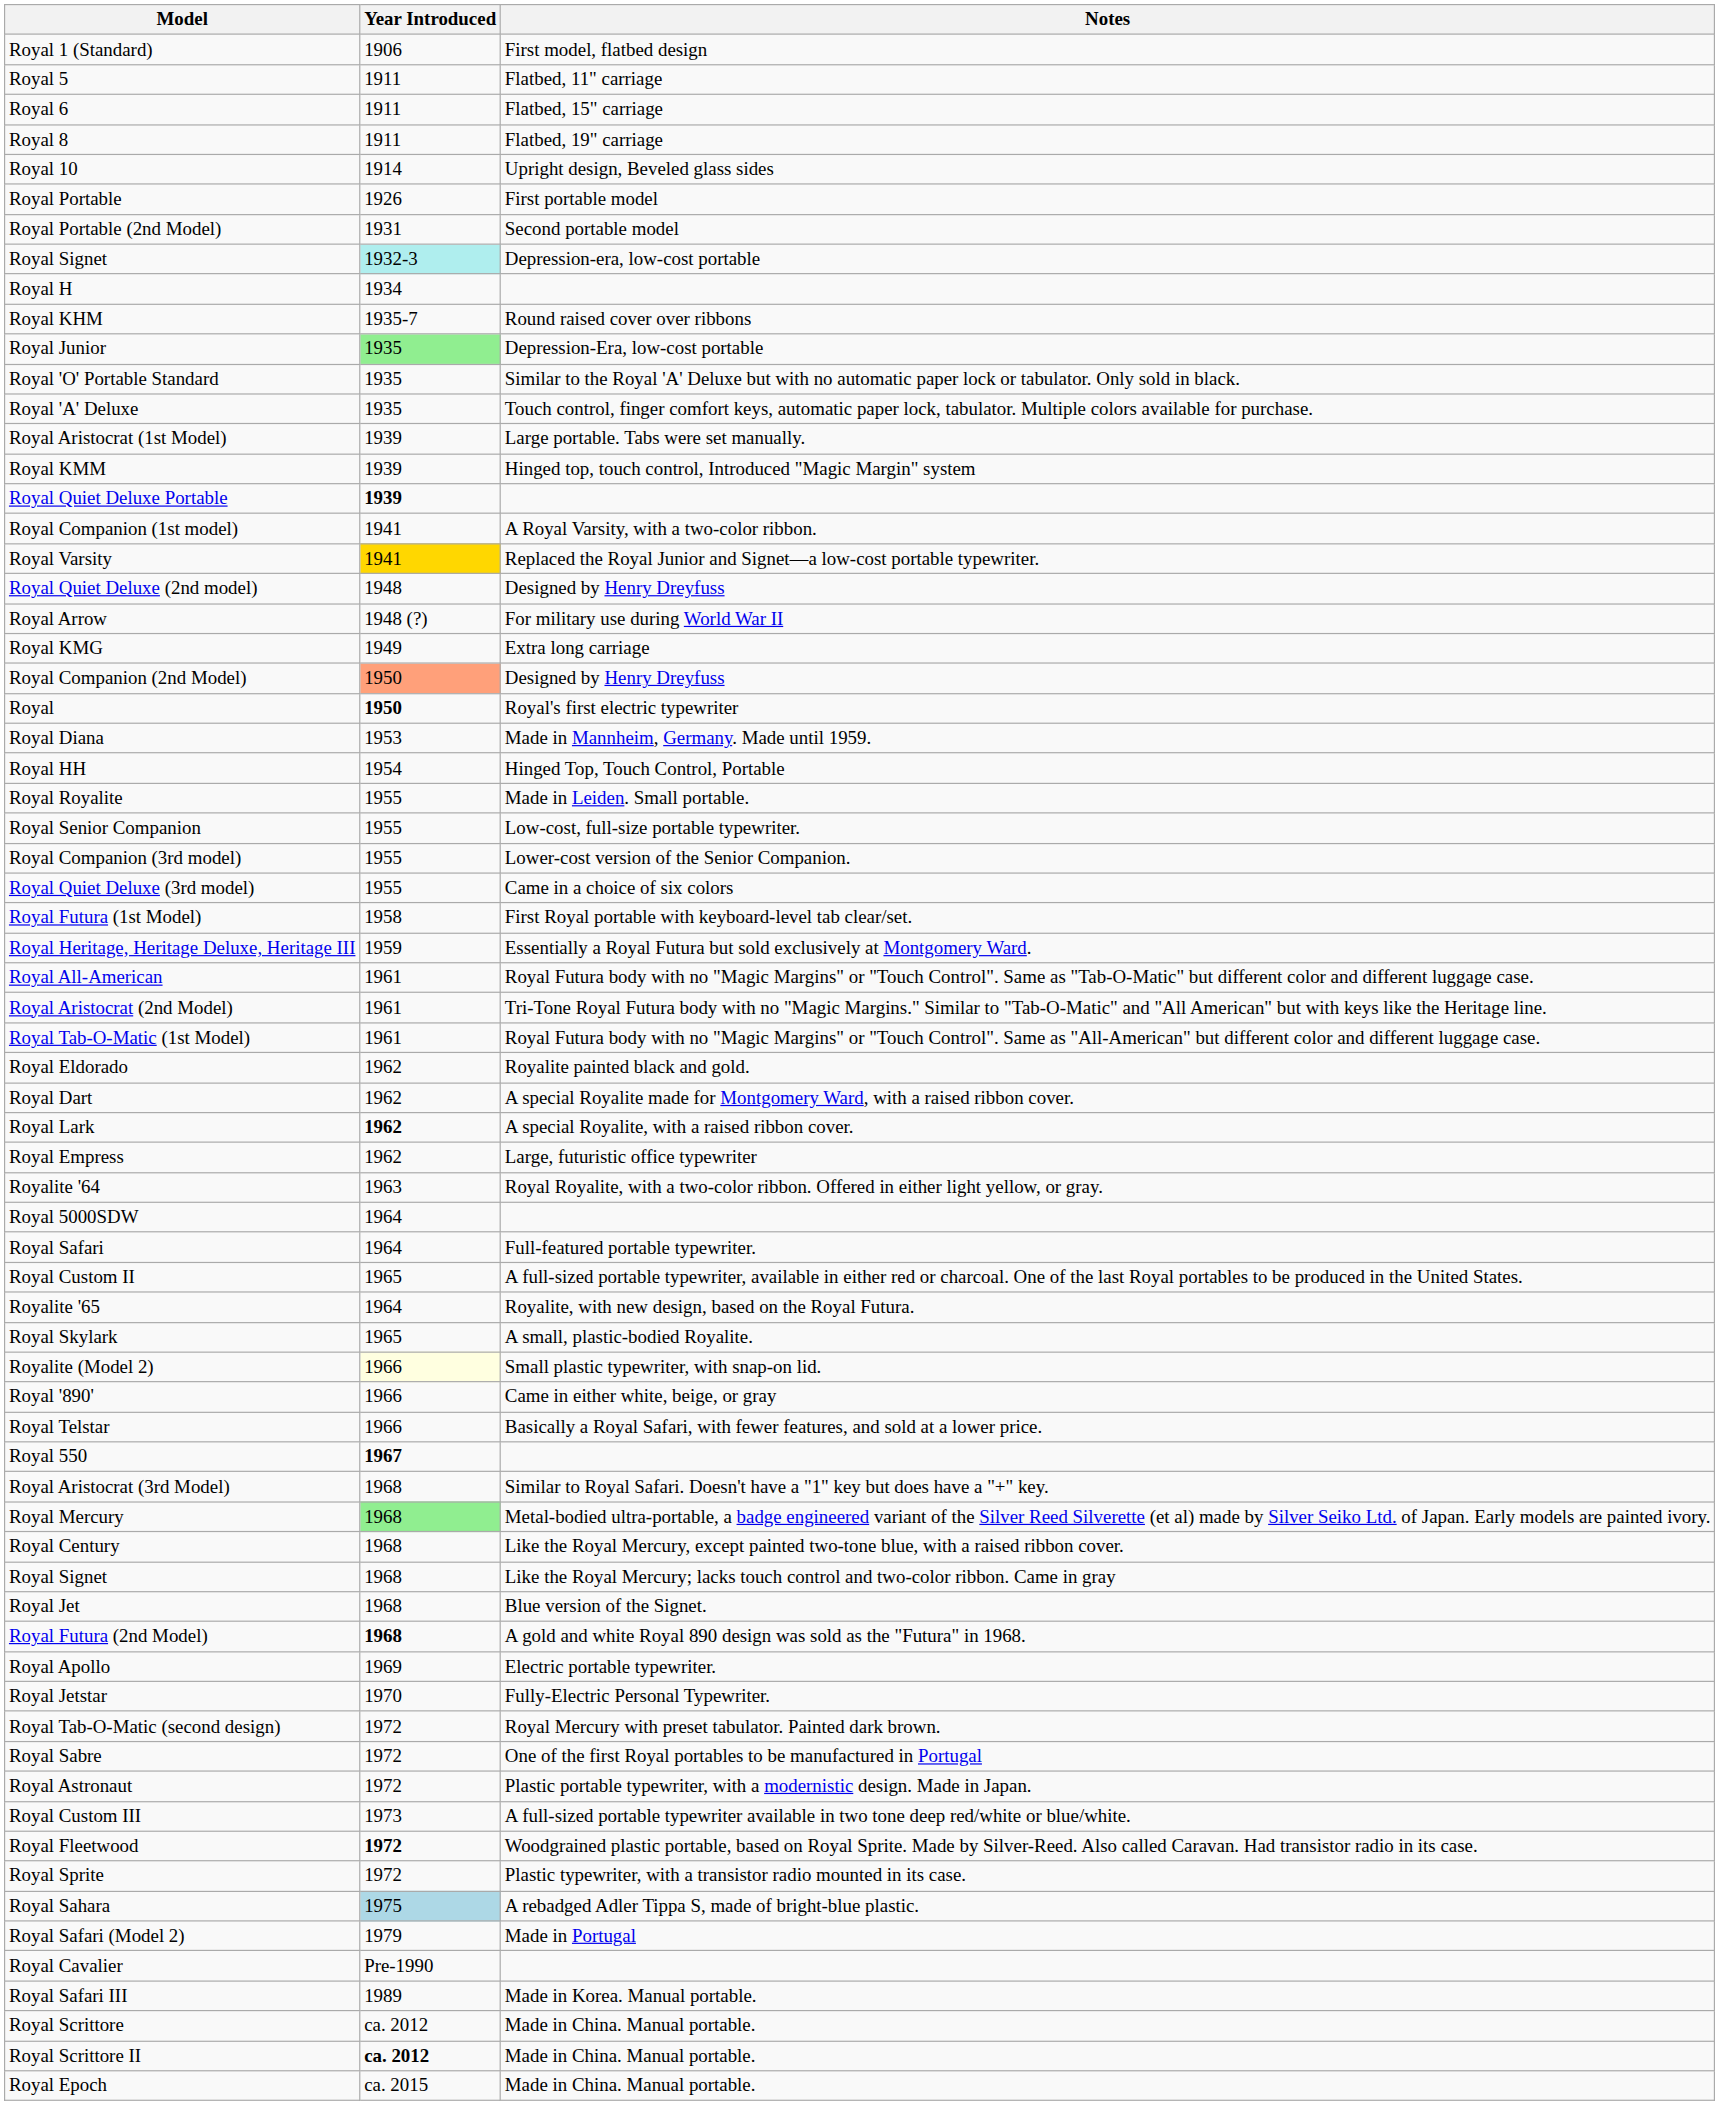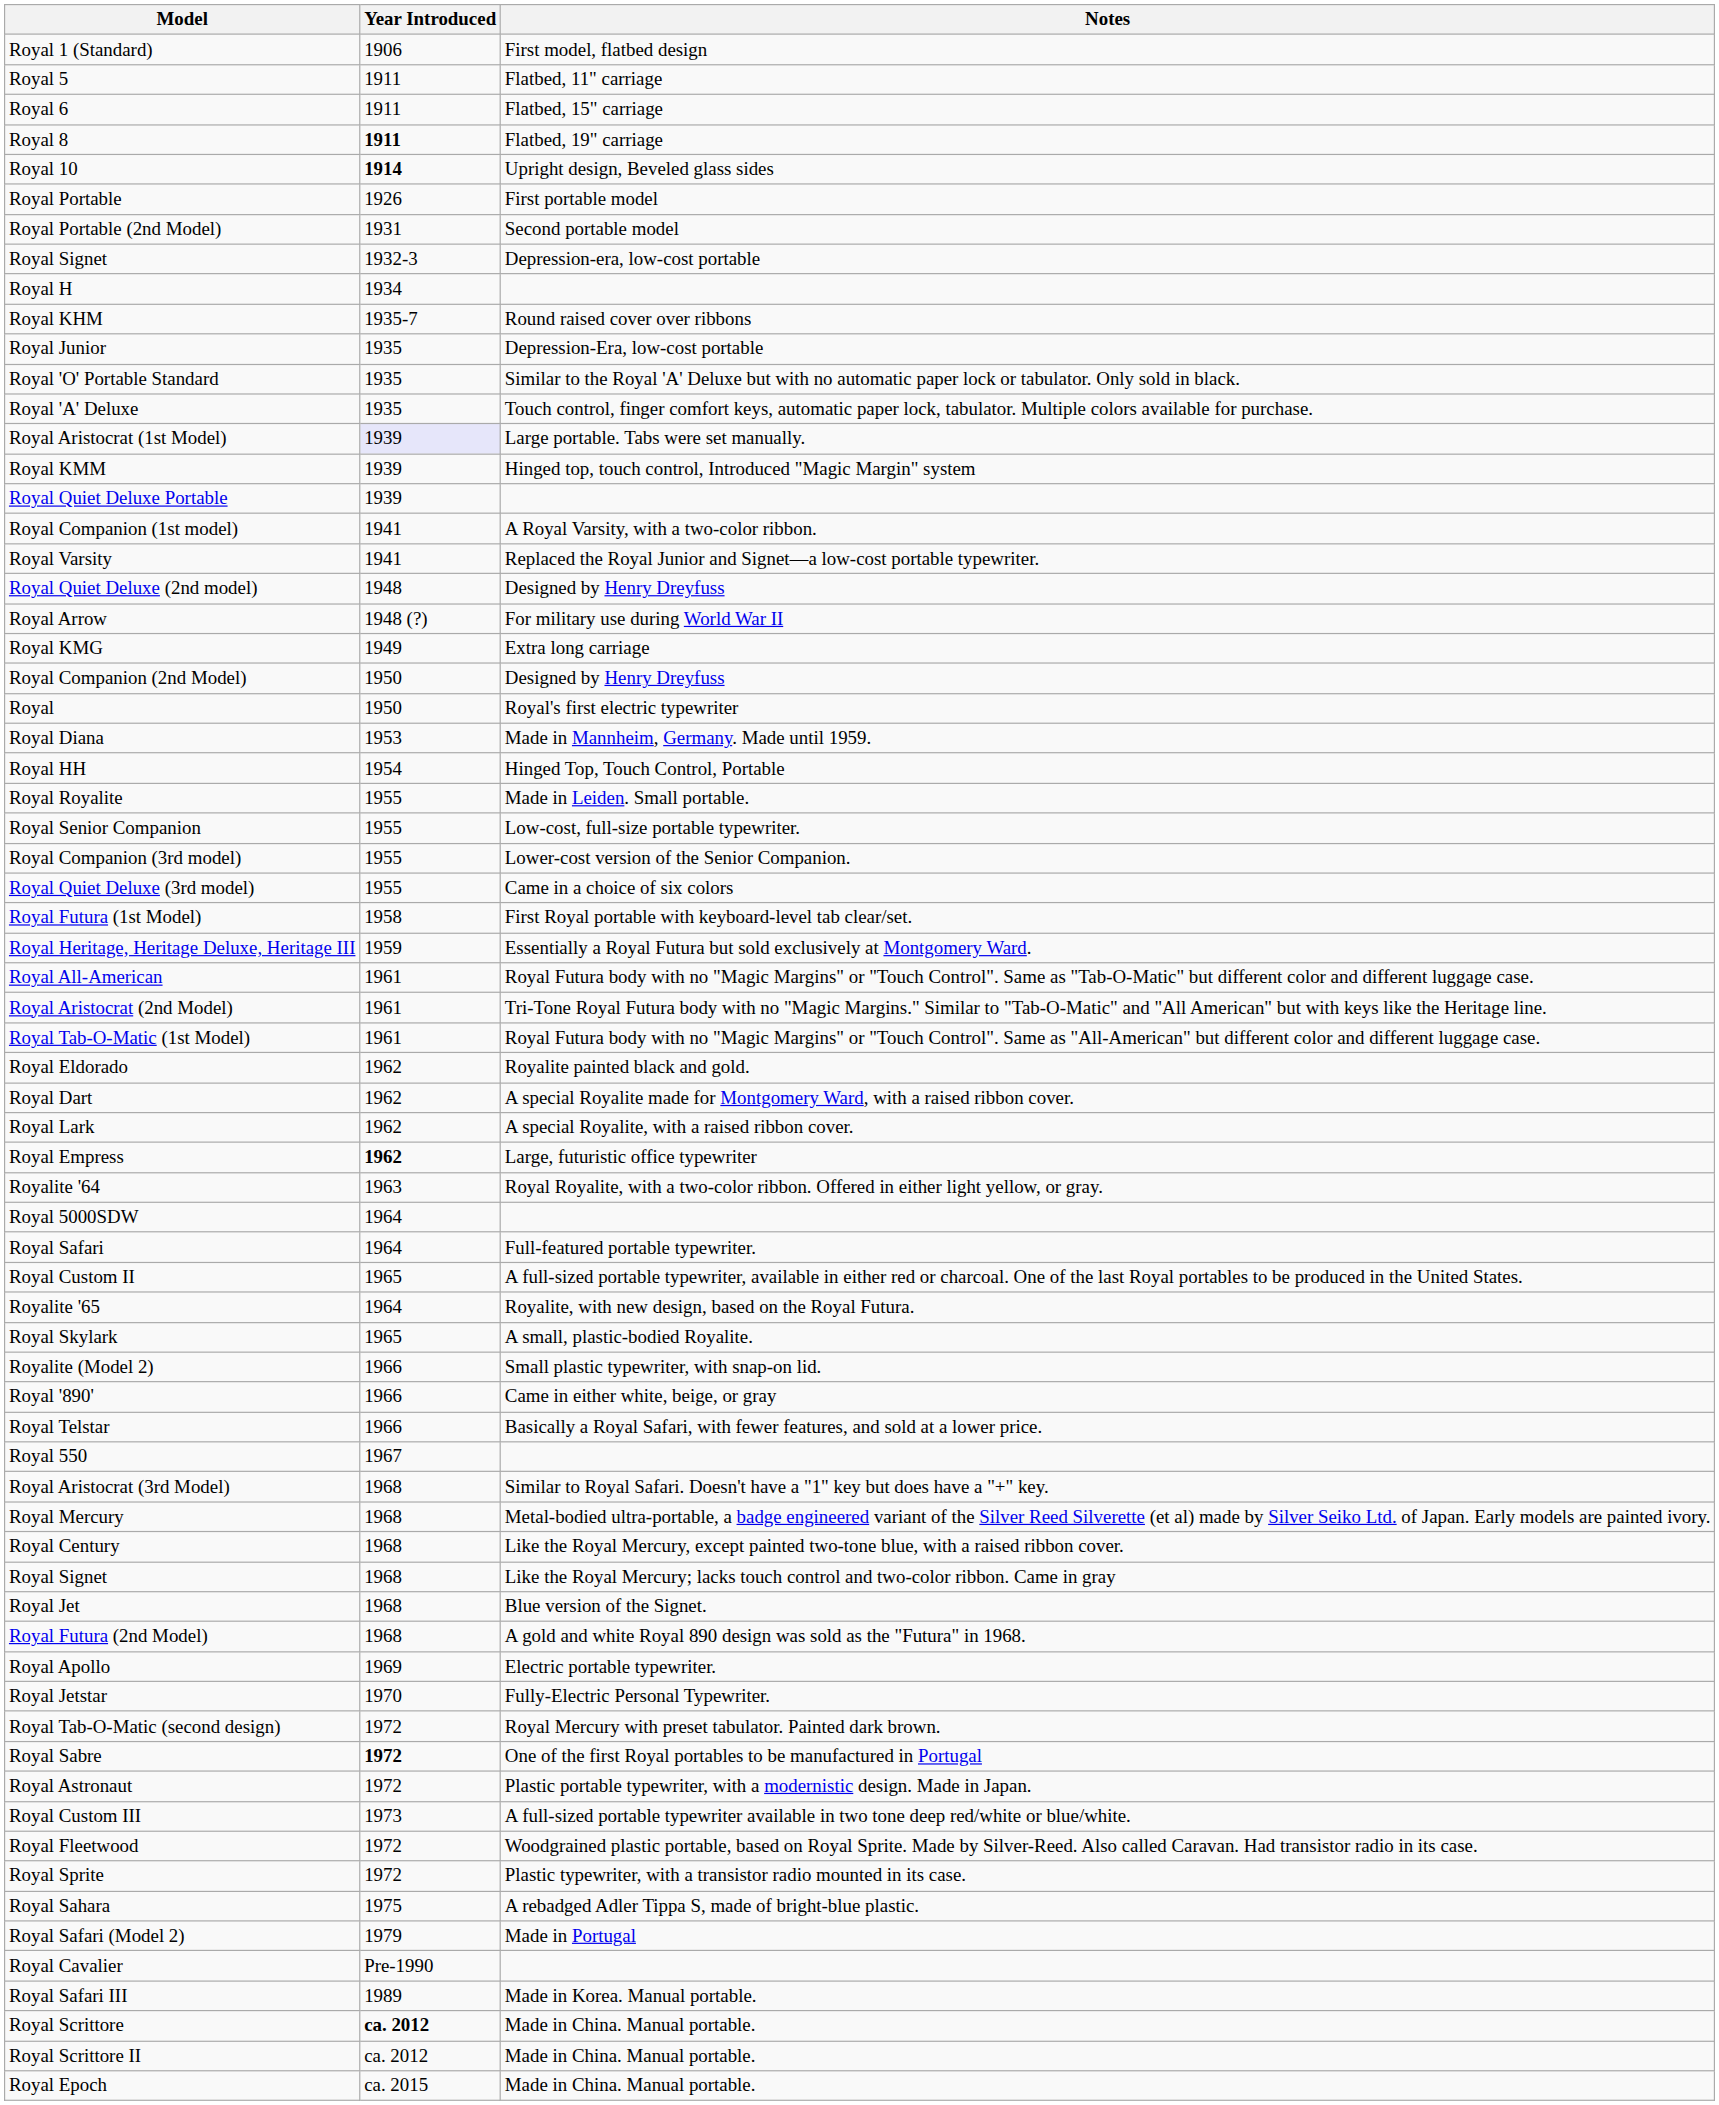(383, 139) normal -> (383, 139) bold
(383, 169) normal -> (383, 169) bold
(391, 259) paleturquoise background -> (391, 259) no background
(383, 348) lightgreen background -> (383, 348) no background
(383, 438) no background -> (383, 438) lavender background
(383, 498) bold -> (383, 498) normal
(383, 558) gold background -> (383, 558) no background
(383, 678) lightsalmon background -> (383, 678) no background
(383, 708) bold -> (383, 708) normal
(383, 1127) bold -> (383, 1127) normal
(383, 1157) normal -> (383, 1157) bold
(383, 1366) lightyellow background -> (383, 1366) no background
(383, 1456) bold -> (383, 1456) normal
(383, 1516) lightgreen background -> (383, 1516) no background
(383, 1636) bold -> (383, 1636) normal
(383, 1756) normal -> (383, 1756) bold
(383, 1845) bold -> (383, 1845) normal
(383, 1905) lightblue background -> (383, 1905) no background
(396, 2025) normal -> (397, 2025) bold
(397, 2055) bold -> (396, 2055) normal
